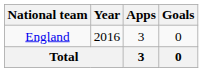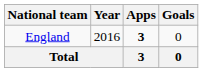(141, 36) normal -> (141, 36) bold
